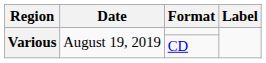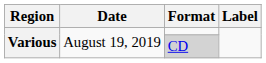(178, 46) no background -> (178, 46) lightgrey background
